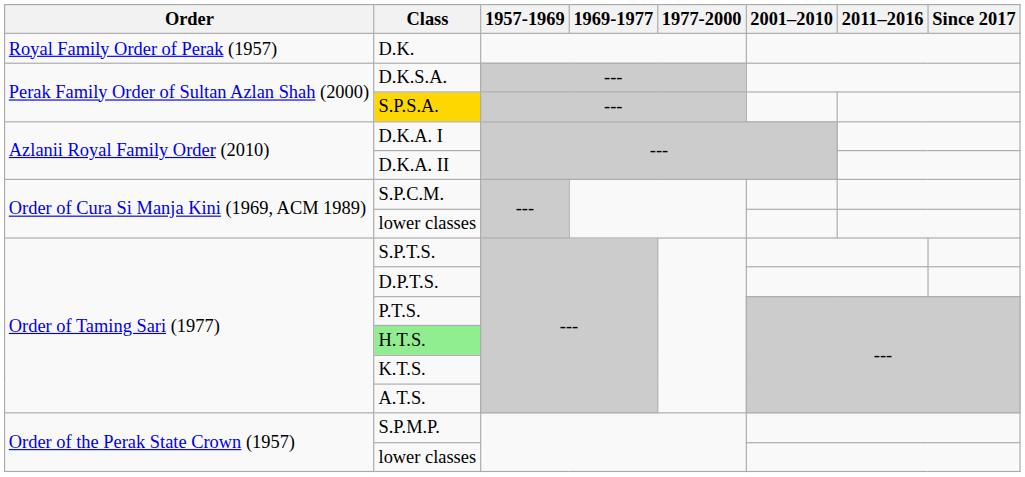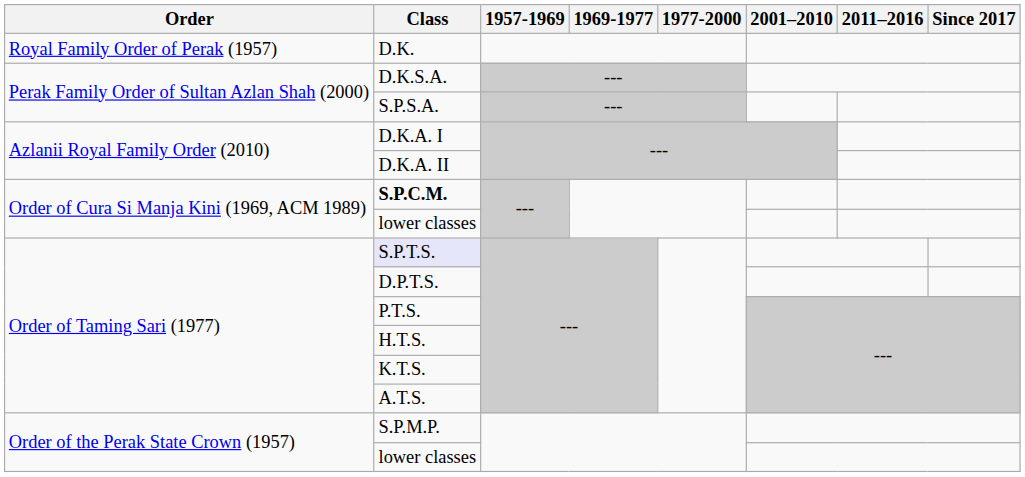(409, 106) gold background -> (409, 106) no background
(411, 194) normal -> (413, 194) bold
(407, 252) no background -> (407, 252) lavender background
(402, 340) lightgreen background -> (402, 340) no background
